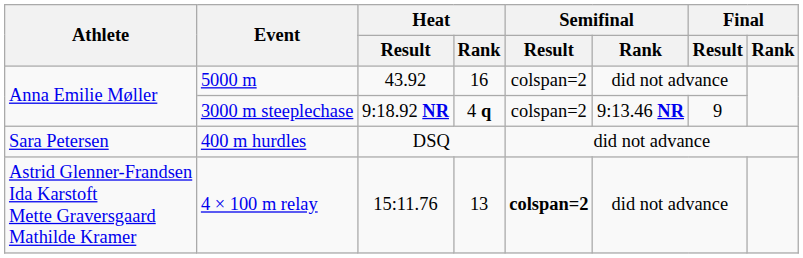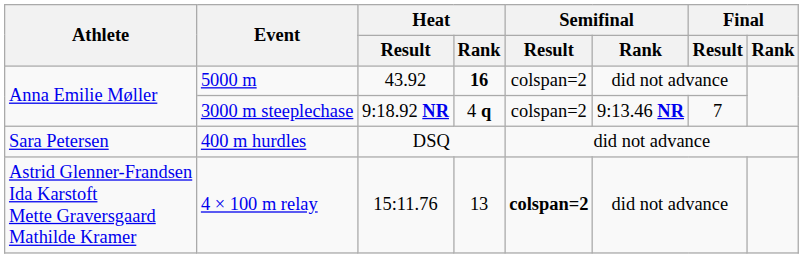(479, 80) normal -> (479, 80) bold
(718, 111) 9 -> (718, 111) 7
